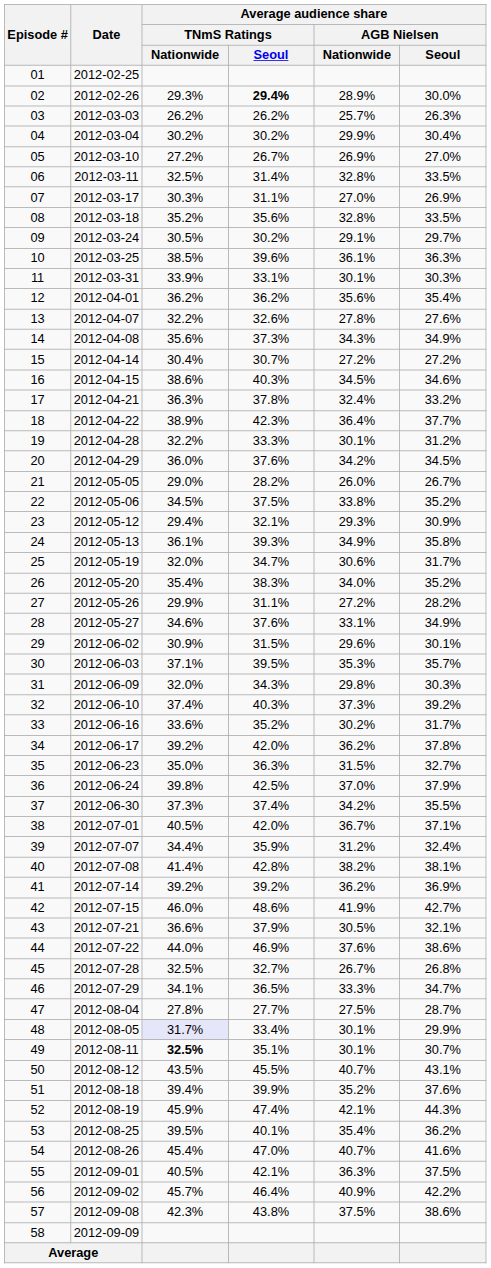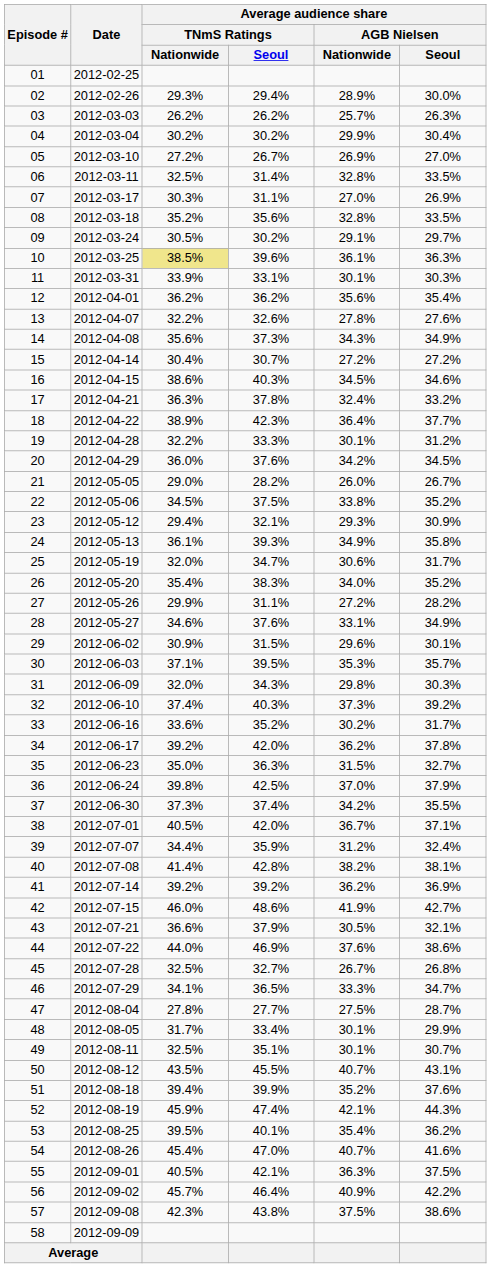(271, 95) bold -> (271, 95) normal
(185, 258) no background -> (185, 258) khaki background
(185, 1029) lavender background -> (185, 1029) no background
(185, 1049) bold -> (185, 1049) normal
